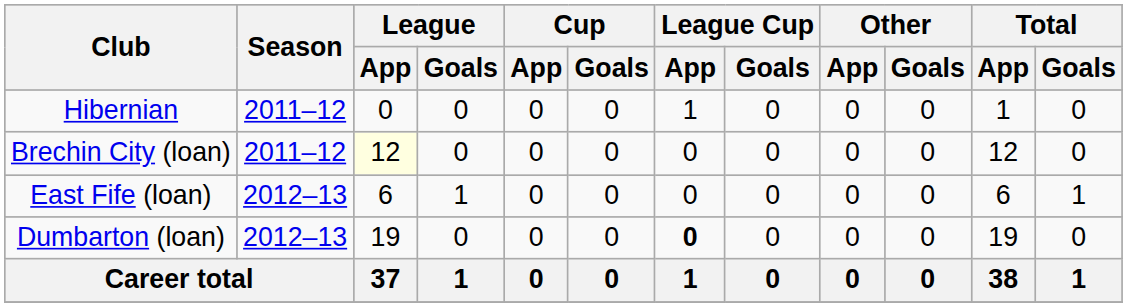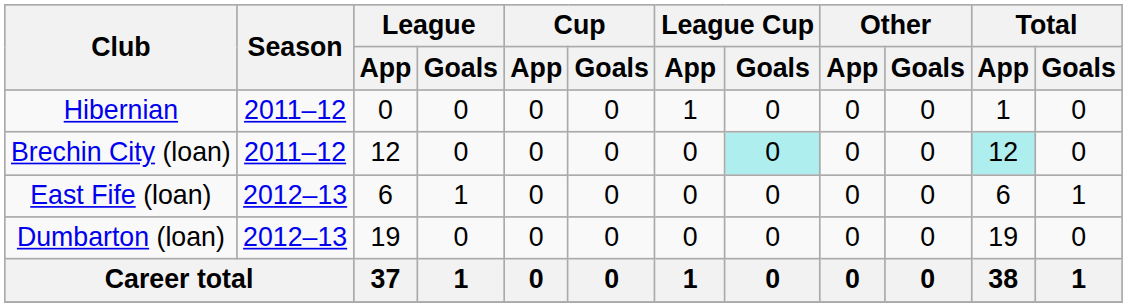(385, 152) lightyellow background -> (385, 152) no background
(773, 152) no background -> (773, 152) paleturquoise background
(1003, 152) no background -> (1003, 152) paleturquoise background
(690, 237) bold -> (690, 237) normal
